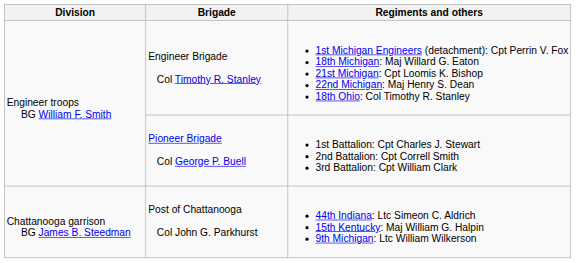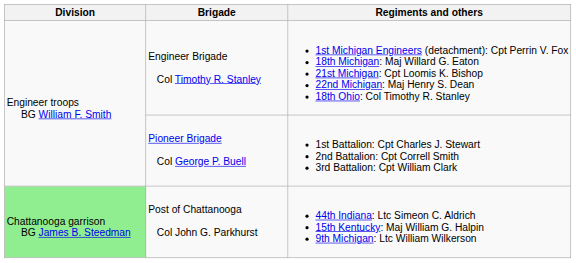(69, 227) no background -> (69, 227) lightgreen background
